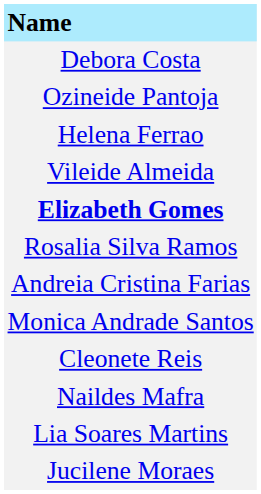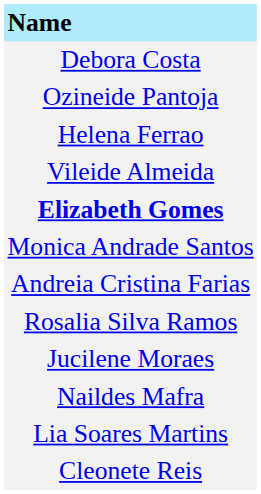(131, 246) Rosalia Silva Ramos -> (131, 246) Monica Andrade Santos
(131, 321) Monica Andrade Santos -> (131, 321) Rosalia Silva Ramos
(131, 358) Cleonete Reis -> (131, 358) Jucilene Moraes
(131, 470) Jucilene Moraes -> (131, 470) Cleonete Reis
